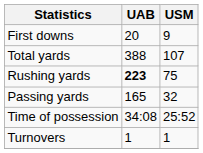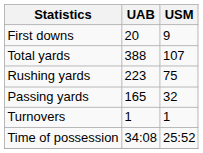(135, 76) bold -> (135, 76) normal
rows swapped: (36, 138) <-> (63, 117)
